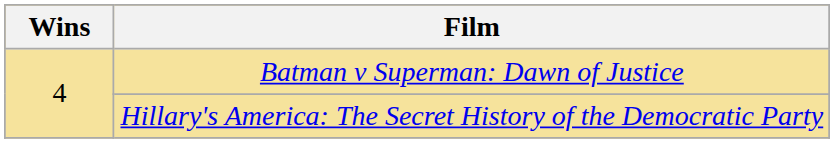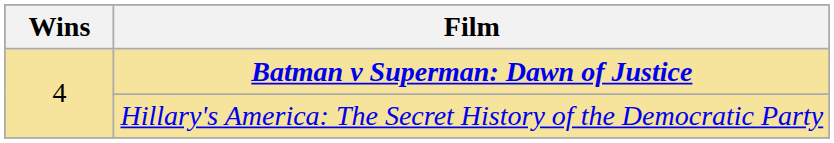(472, 71) normal -> (472, 71) bold
